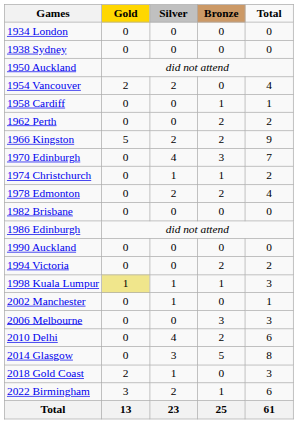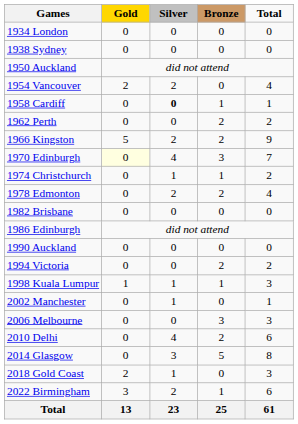(173, 103) normal -> (173, 103) bold
(126, 157) no background -> (126, 157) lightyellow background
(126, 283) khaki background -> (126, 283) no background
